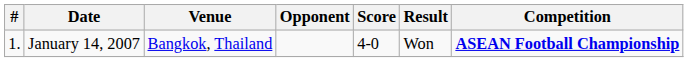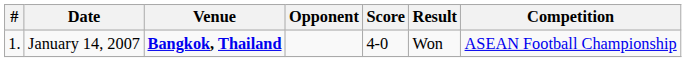(210, 43) normal -> (215, 43) bold
(567, 43) bold -> (571, 43) normal
